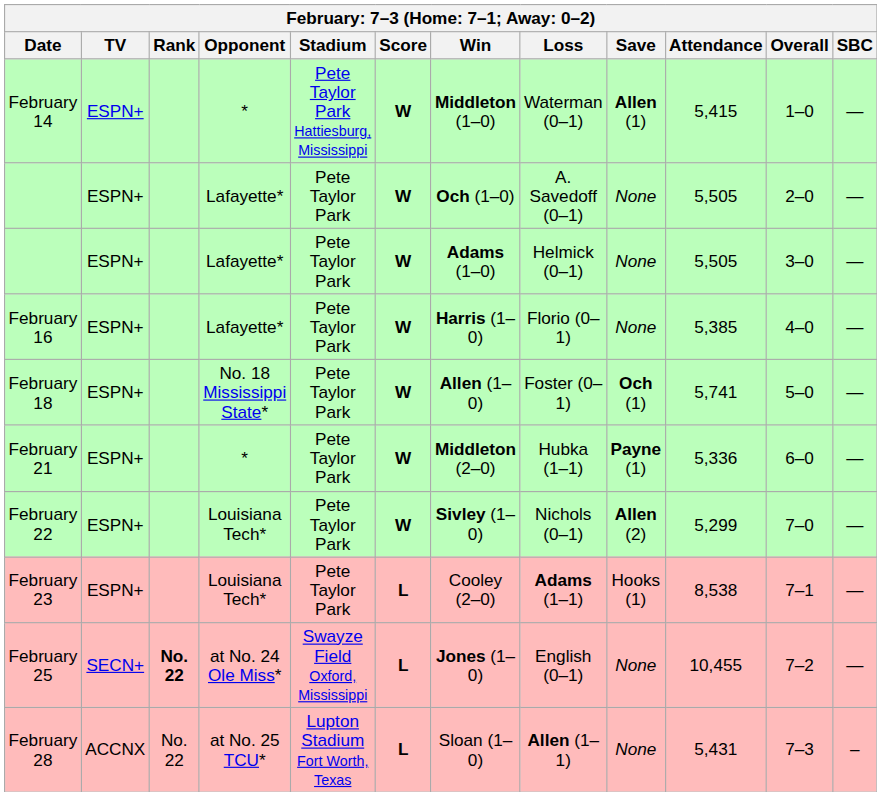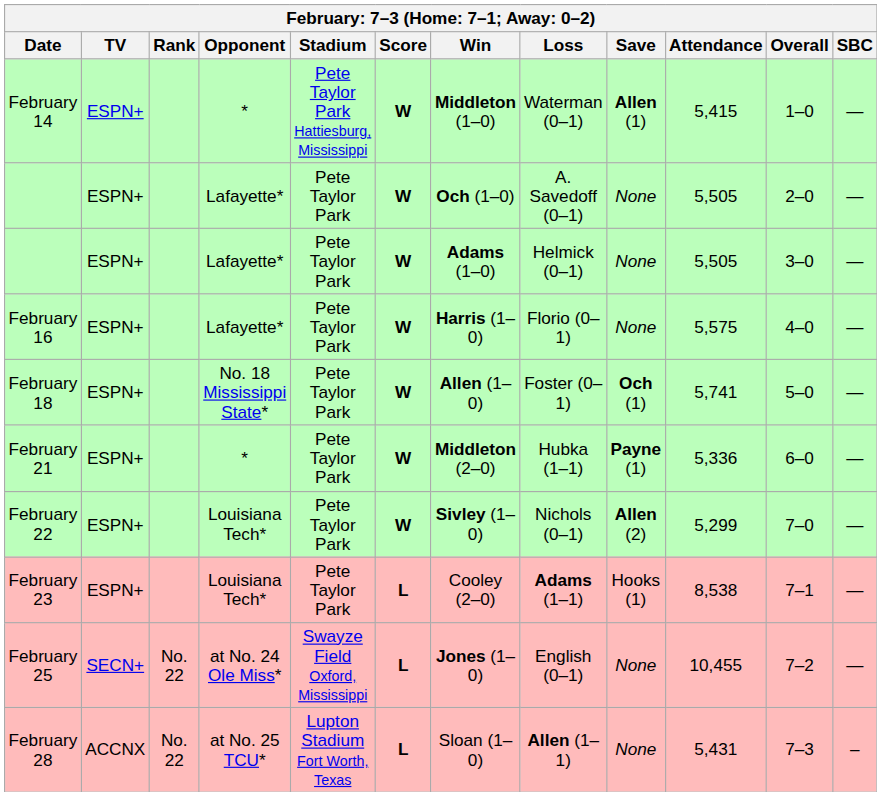(716, 327) 5,385 -> (716, 327) 5,575
(174, 665) bold -> (174, 665) normal
